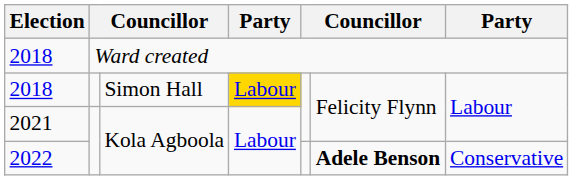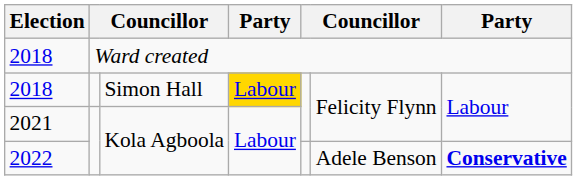(378, 157) bold -> (376, 157) normal
(507, 157) normal -> (507, 157) bold
